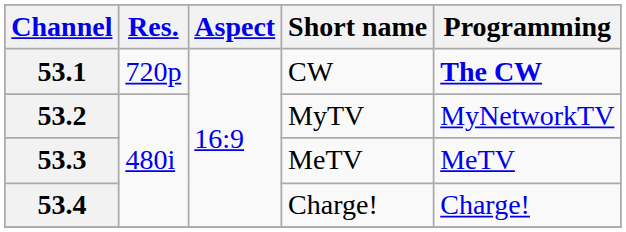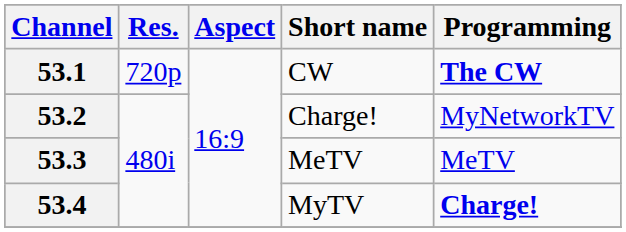(326, 115) MyTV -> (333, 115) Charge!
(333, 204) Charge! -> (326, 204) MyTV
(485, 204) normal -> (489, 204) bold
